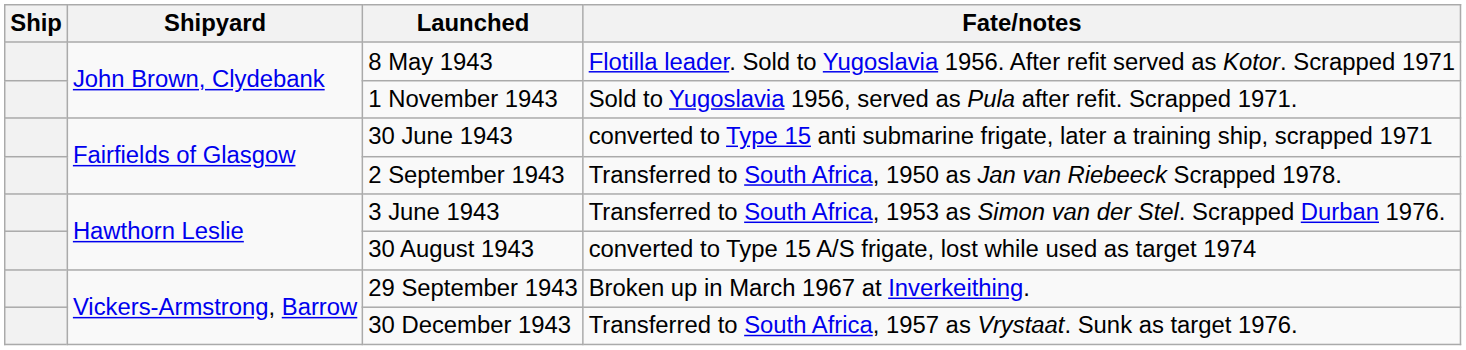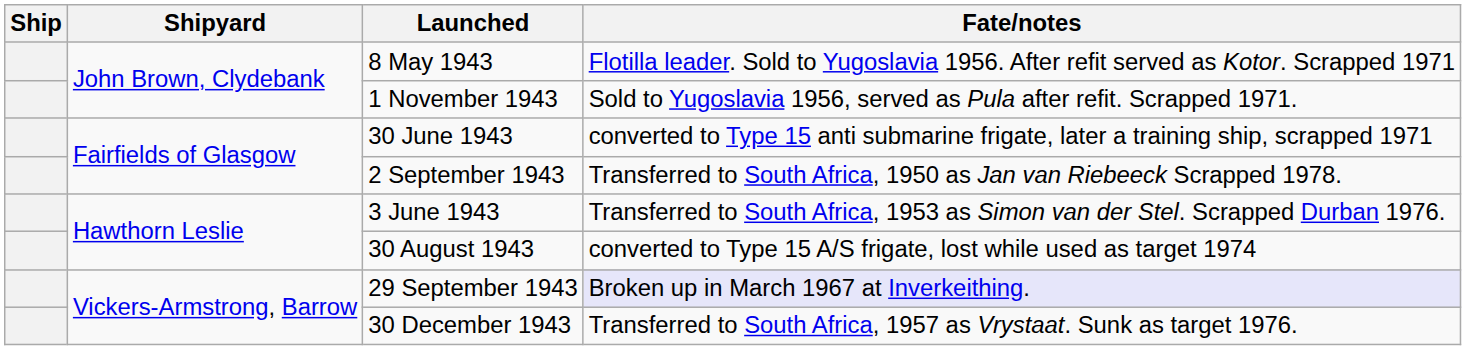(809, 288) no background -> (809, 288) lavender background
